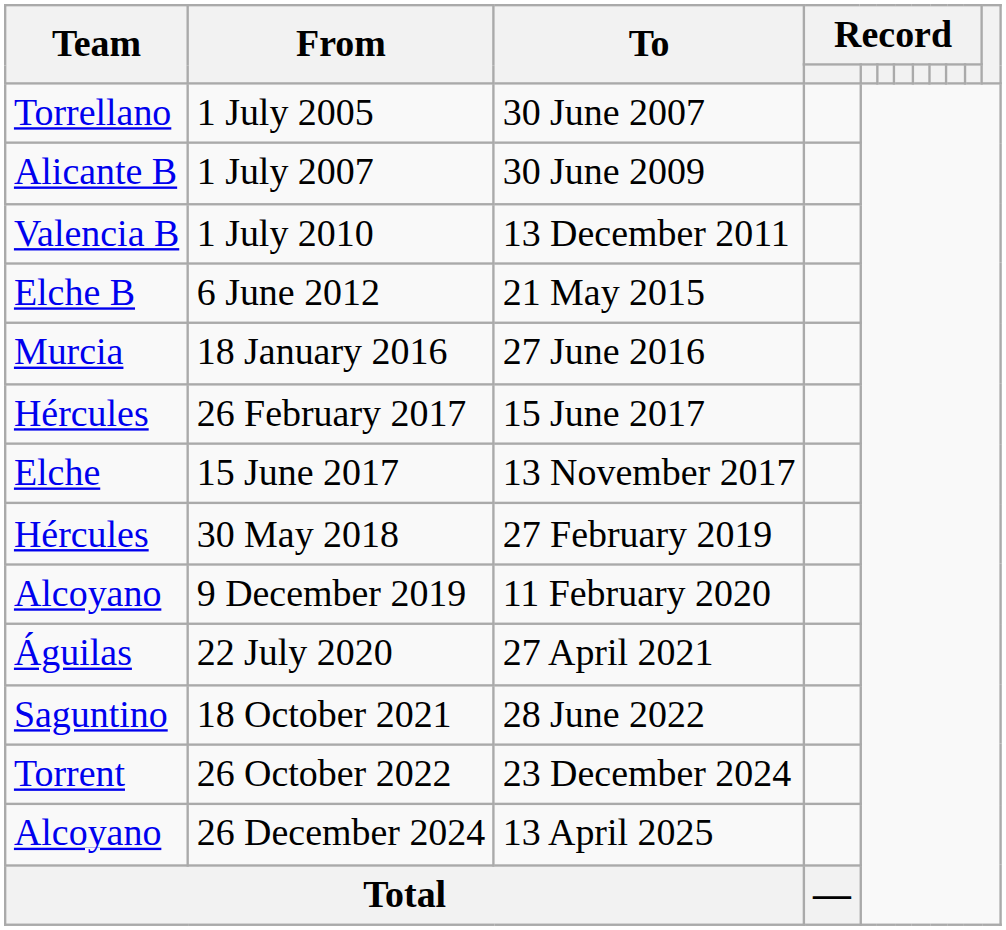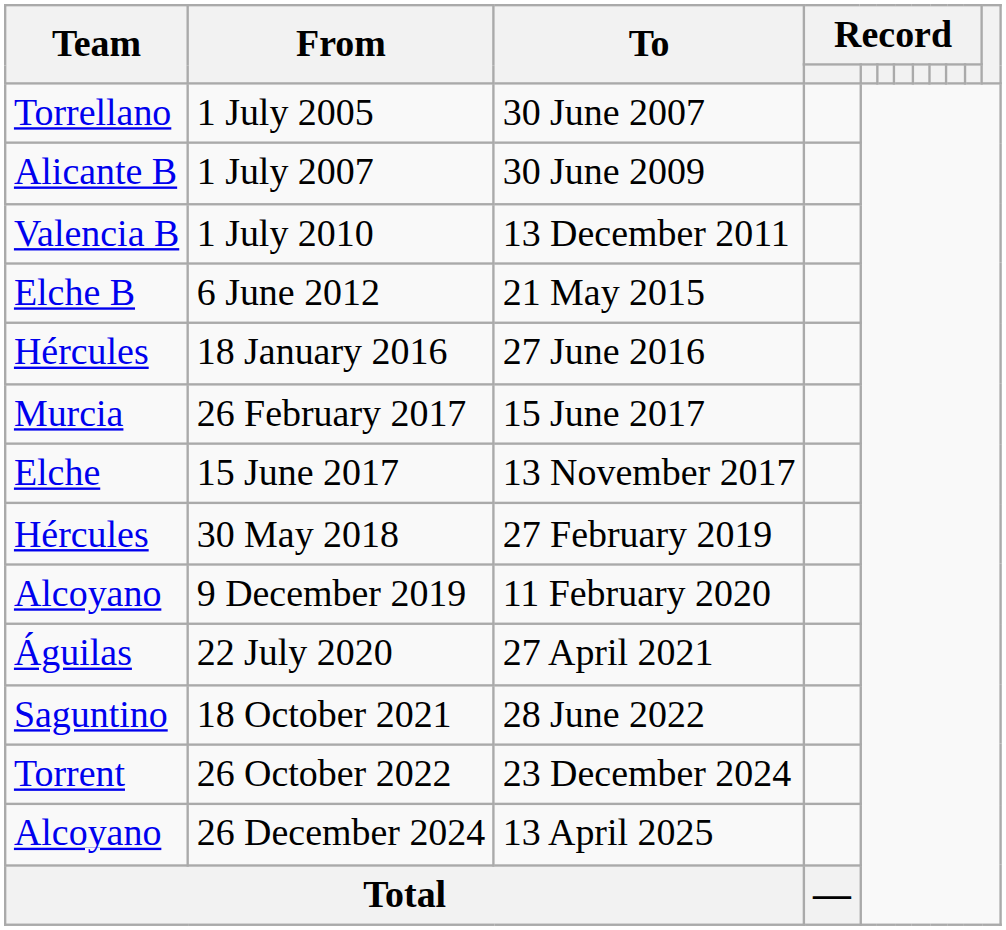(69, 352) Murcia -> (81, 352) Hércules
(81, 412) Hércules -> (69, 412) Murcia
